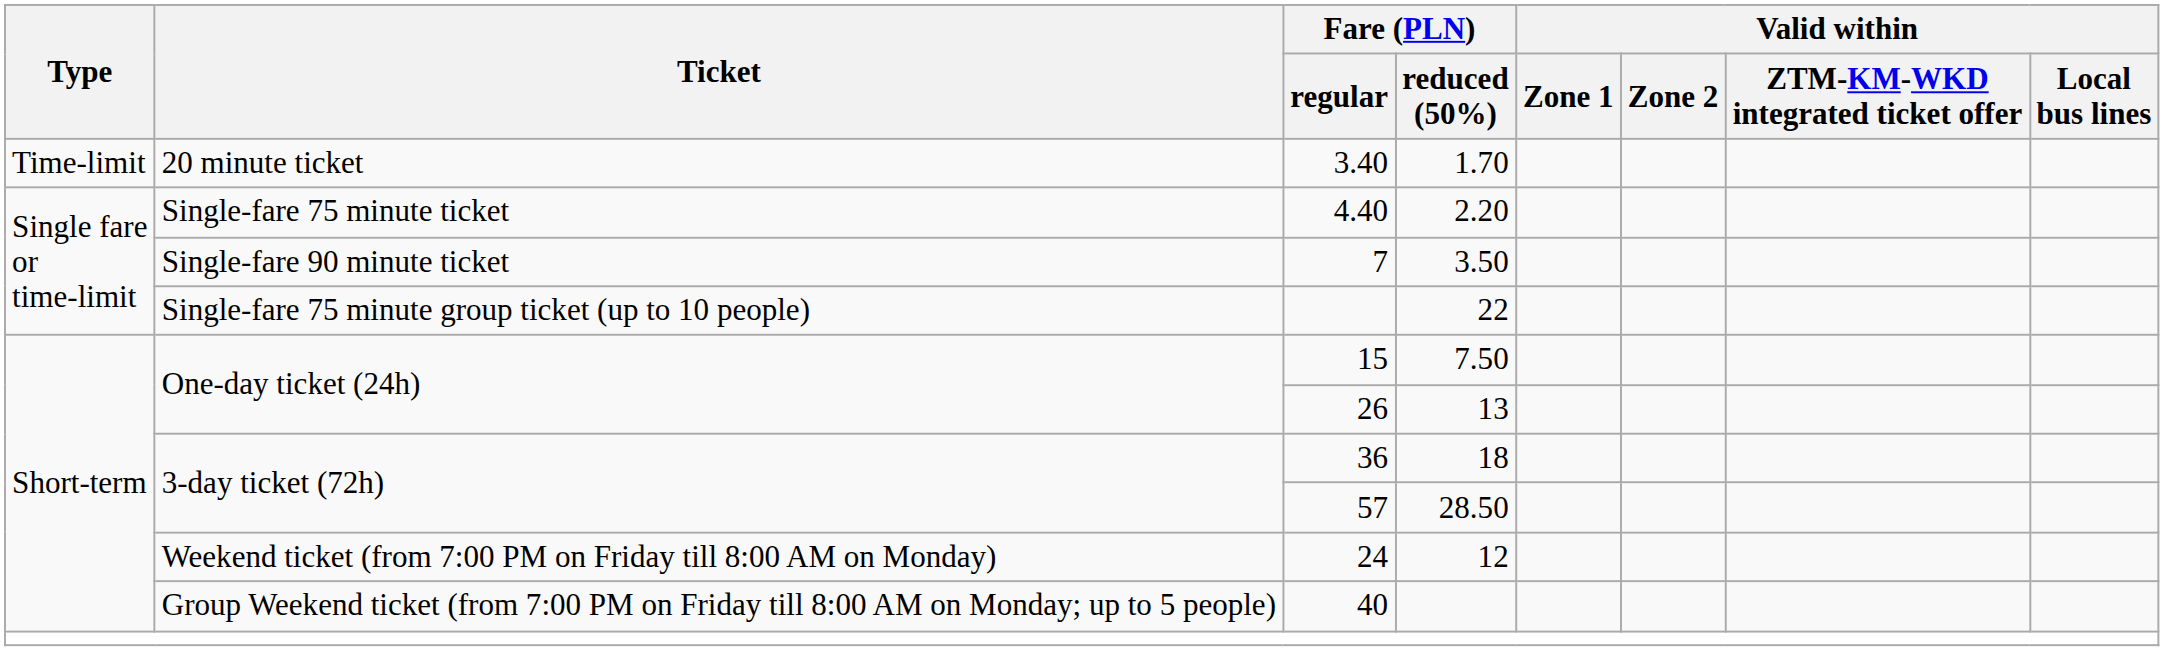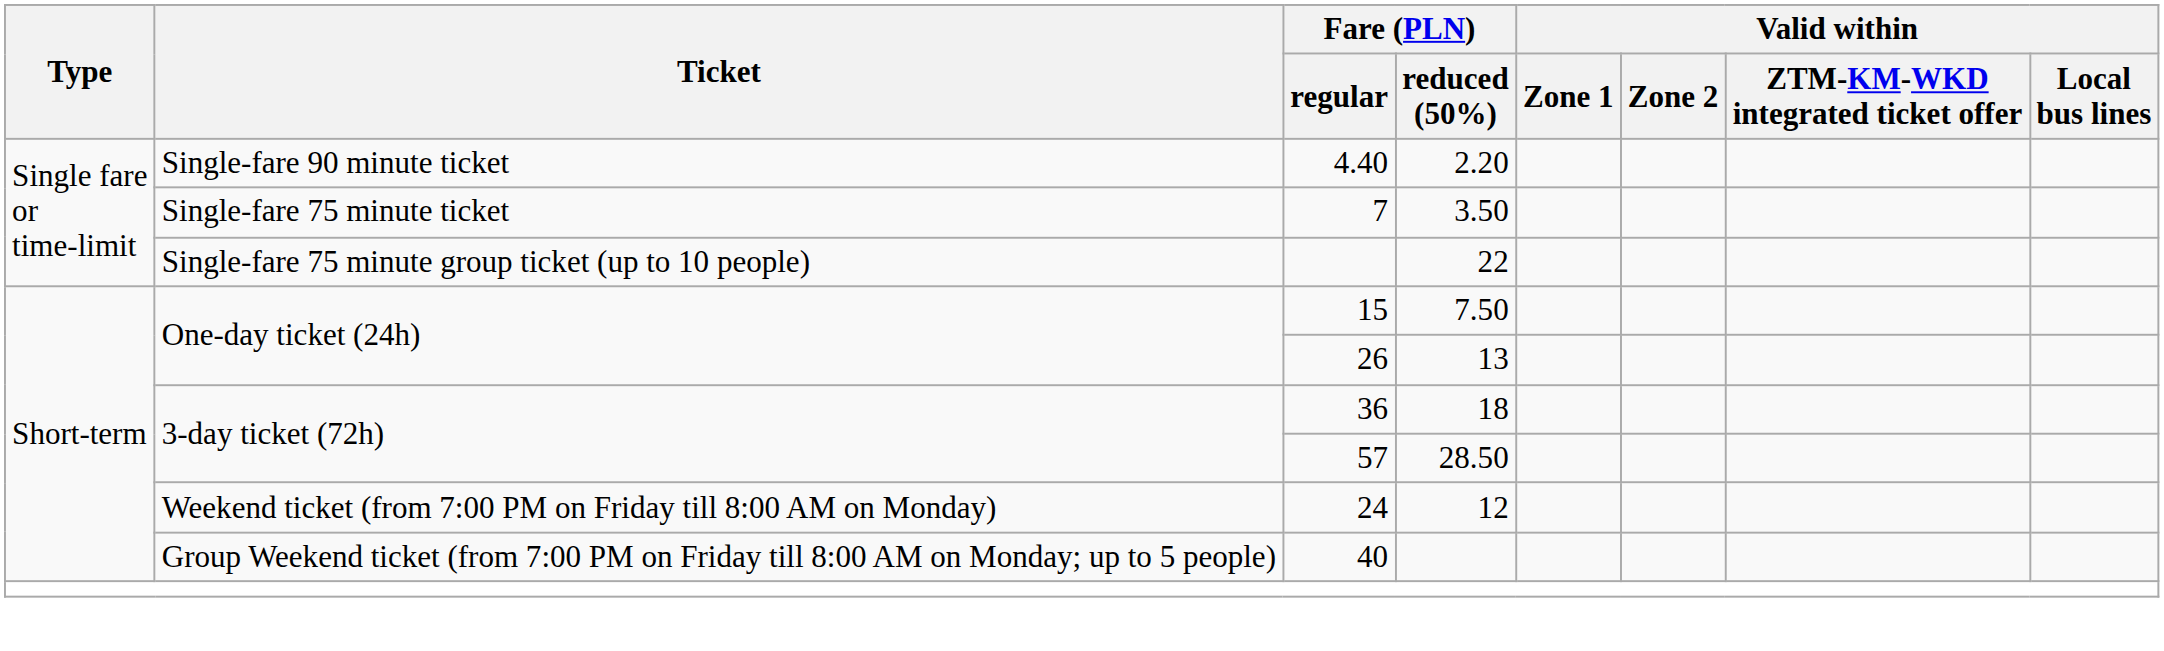- row: (1361, 162)
(335, 211) Single-fare 75 minute ticket -> (335, 162) Single-fare 90 minute ticket
(335, 260) Single-fare 90 minute ticket -> (335, 211) Single-fare 75 minute ticket
